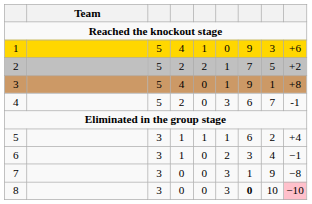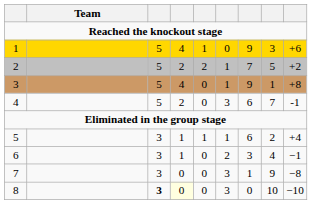(159, 191) normal -> (159, 191) bold
(182, 191) no background -> (182, 191) lightyellow background
(250, 191) bold -> (250, 191) normal
(295, 191) pink background -> (295, 191) no background
